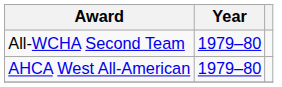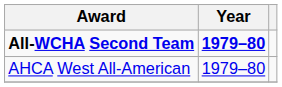(97, 43) normal -> (101, 43) bold
(230, 43) normal -> (233, 43) bold
